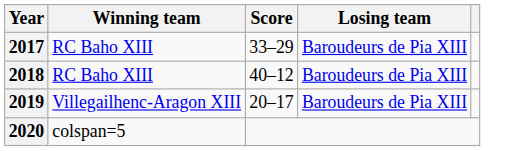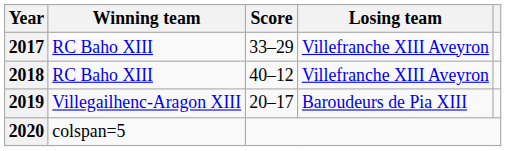(385, 46) Baroudeurs de Pia XIII -> (395, 46) Villefranche XIII Aveyron
(385, 74) Baroudeurs de Pia XIII -> (395, 74) Villefranche XIII Aveyron
